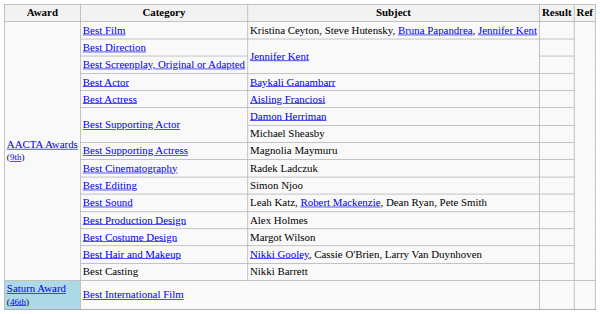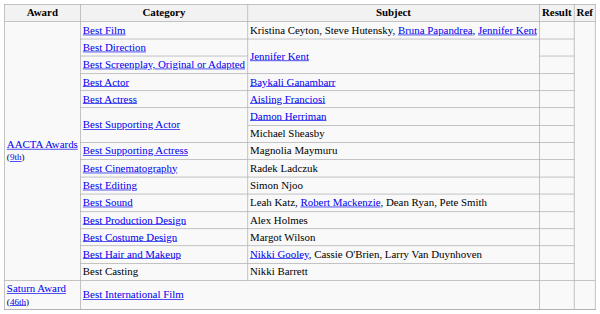(36, 295) lightblue background -> (36, 295) no background
